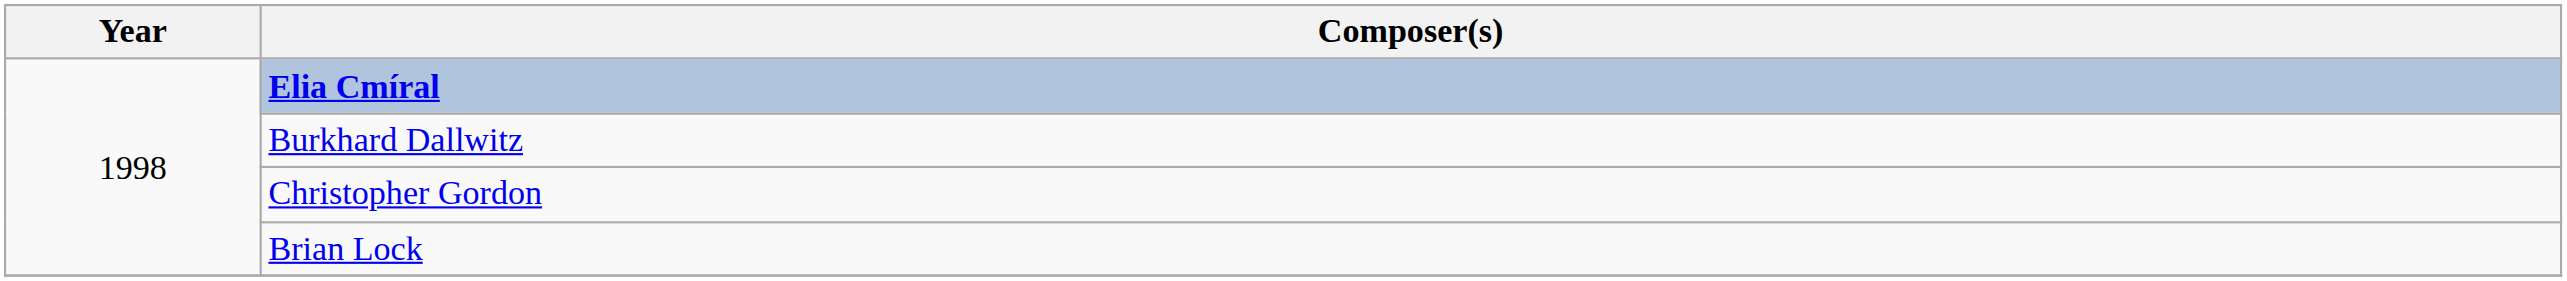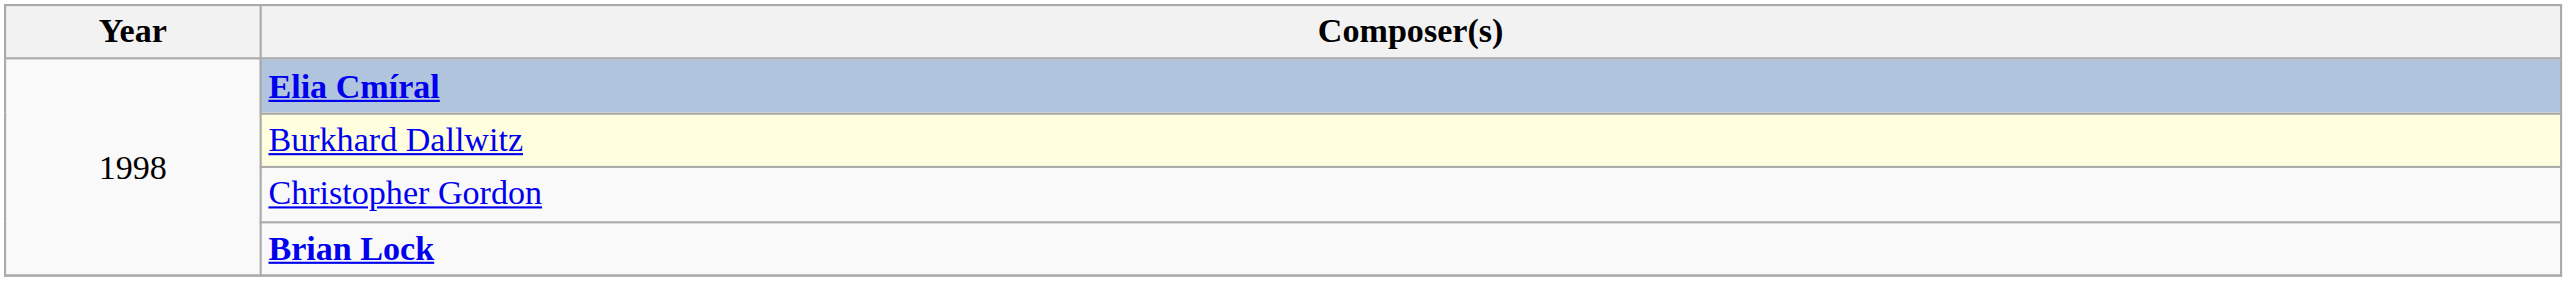(396, 139) no background -> (396, 139) lightyellow background
(346, 247) normal -> (351, 247) bold
